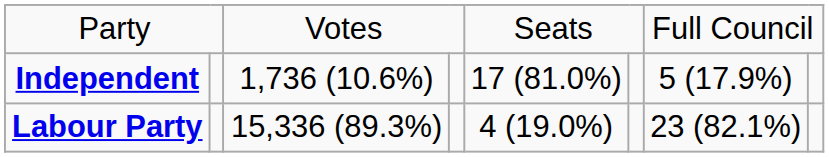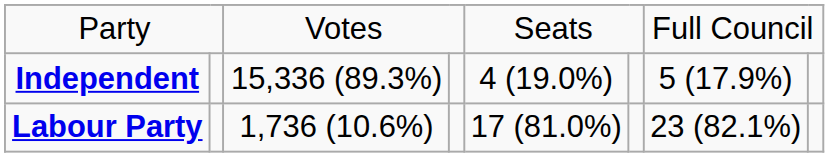(337, 77) 1,736 (10.6%) -> (337, 77) 15,336 (89.3%)
(546, 77) 17 (81.0%) -> (546, 77) 4 (19.0%)
(337, 126) 15,336 (89.3%) -> (337, 126) 1,736 (10.6%)
(546, 126) 4 (19.0%) -> (546, 126) 17 (81.0%)
